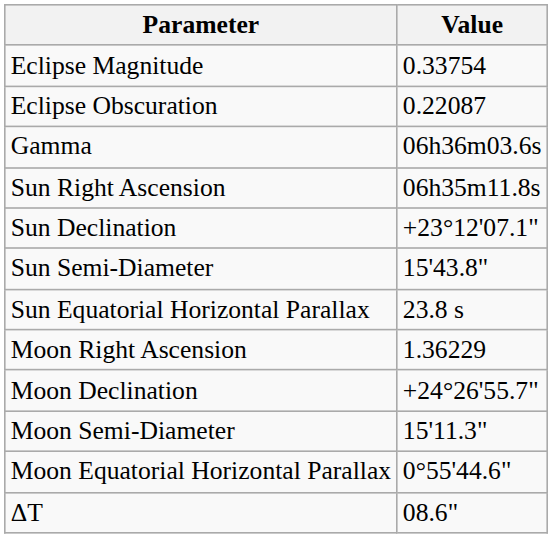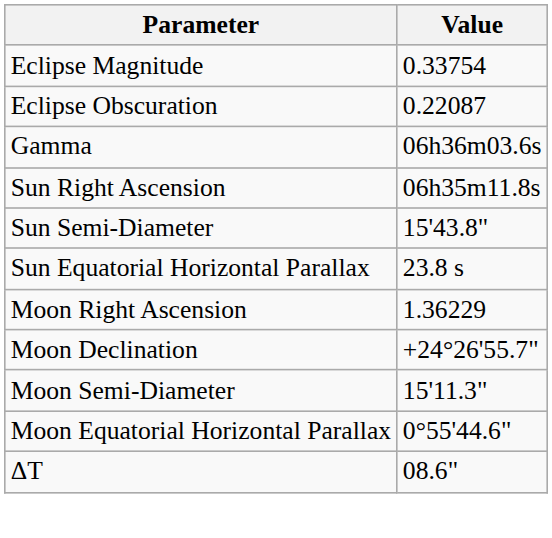- row: (94, 227)
